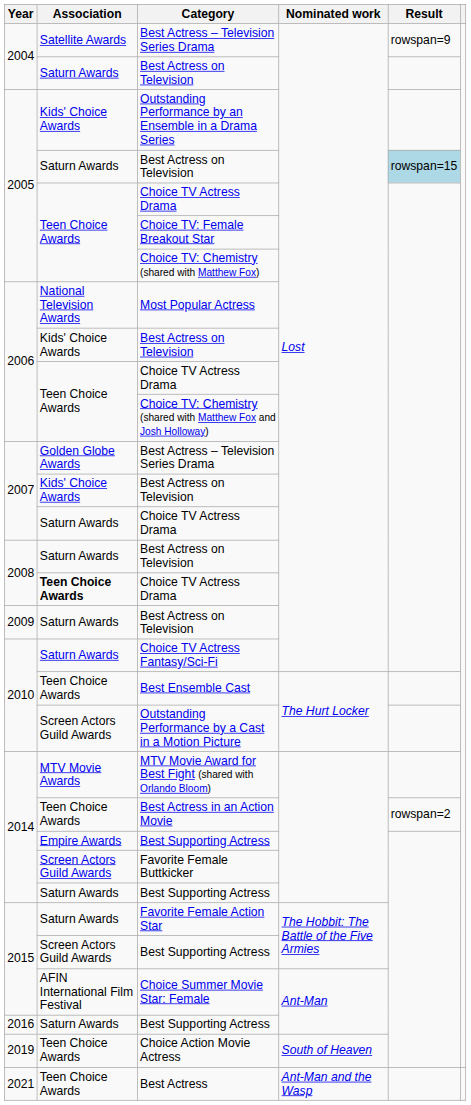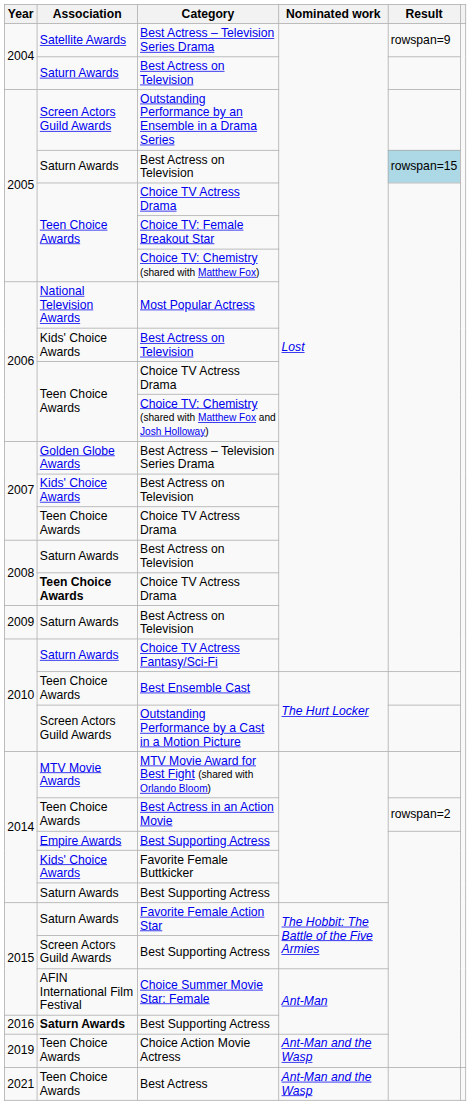(73, 119) Kids' Choice Awards -> (78, 119) Screen Actors Guild Awards
(79, 523) Saturn Awards -> (74, 523) Teen Choice Awards
(78, 866) Screen Actors Guild Awards -> (73, 866) Kids' Choice Awards
(79, 1024) normal -> (82, 1024) bold
(327, 1050) South of Heaven -> (326, 1050) Ant-Man and the Wasp
